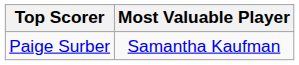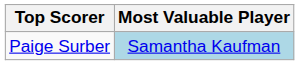(204, 45) no background -> (204, 45) lightblue background
